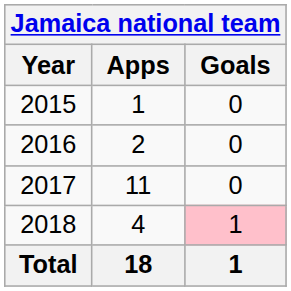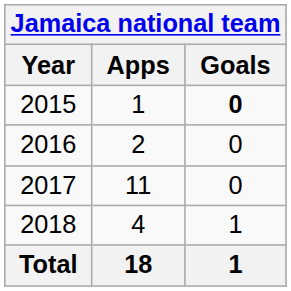(235, 104) normal -> (235, 104) bold
(235, 225) pink background -> (235, 225) no background
